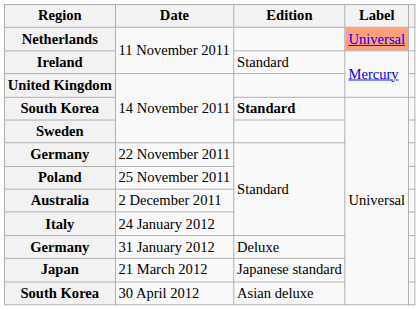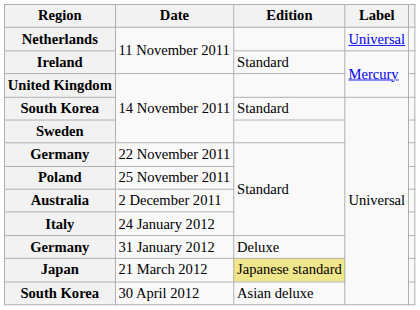(377, 39) lightsalmon background -> (377, 39) no background
(266, 108) bold -> (263, 108) normal
(289, 270) no background -> (289, 270) khaki background
